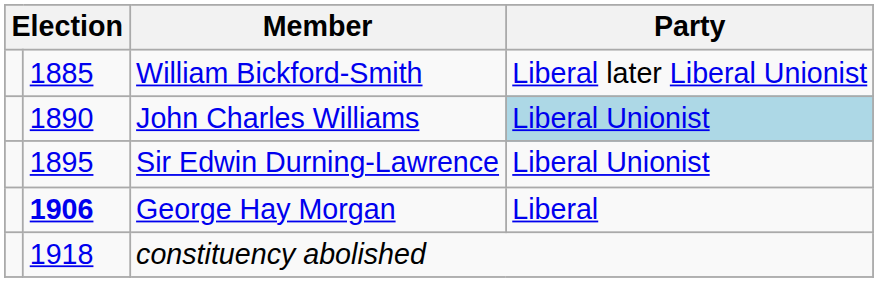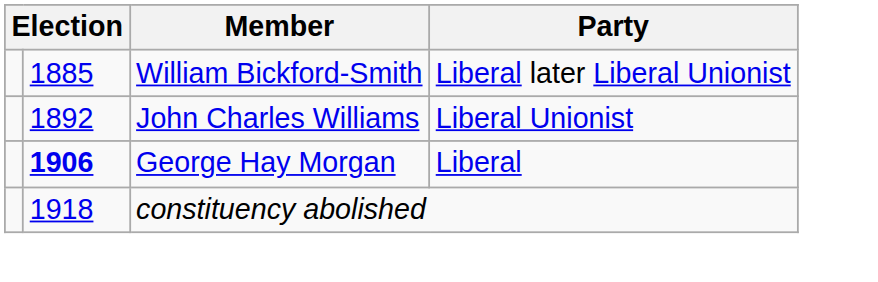(62, 118) 1890 -> (62, 118) 1892
(611, 118) lightblue background -> (534, 118) no background
- row: (318, 163)
